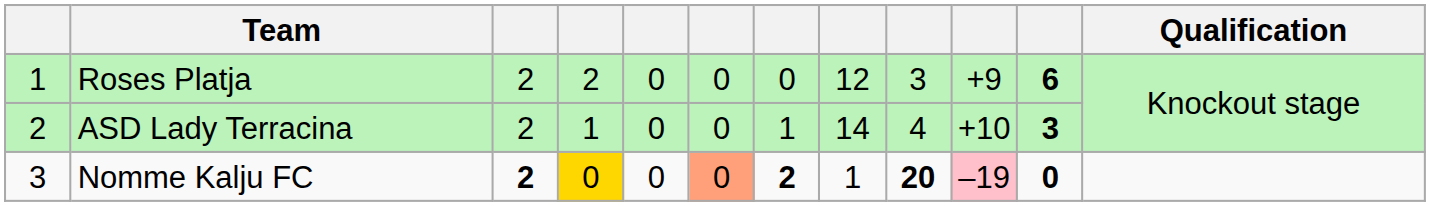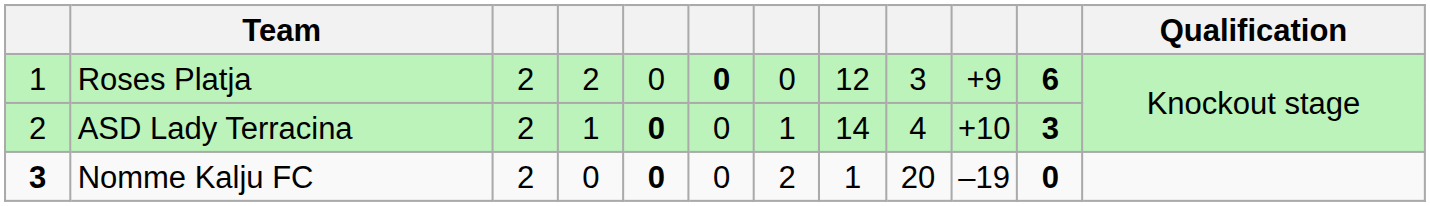(722, 79) normal -> (722, 79) bold
(656, 128) normal -> (656, 128) bold
(38, 177) normal -> (38, 177) bold
(526, 177) bold -> (526, 177) normal
(591, 177) gold background -> (591, 177) no background
(656, 177) normal -> (656, 177) bold
(722, 177) lightsalmon background -> (722, 177) no background
(787, 177) bold -> (787, 177) normal
(918, 177) bold -> (918, 177) normal
(984, 177) pink background -> (984, 177) no background
